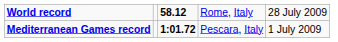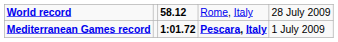(232, 29) normal -> (234, 29) bold
